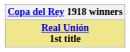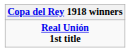(65, 33) khaki background -> (65, 33) no background
